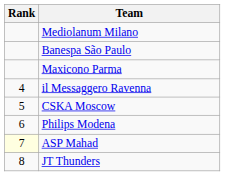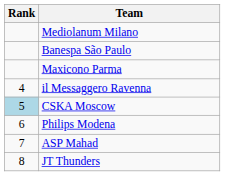(22, 106) no background -> (22, 106) lightblue background
(22, 143) lightyellow background -> (22, 143) no background
